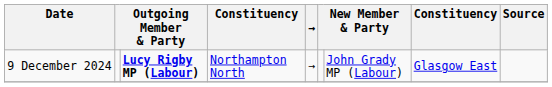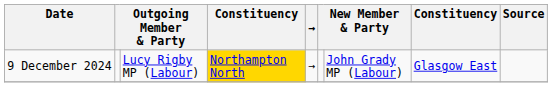(161, 66) bold -> (161, 66) normal
(248, 66) no background -> (248, 66) gold background
